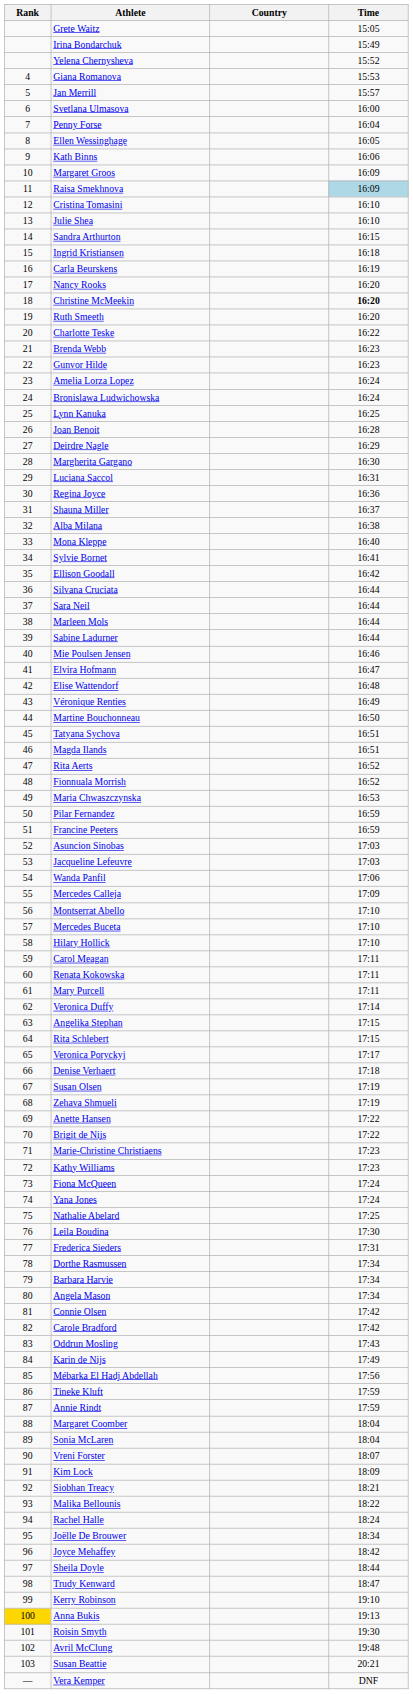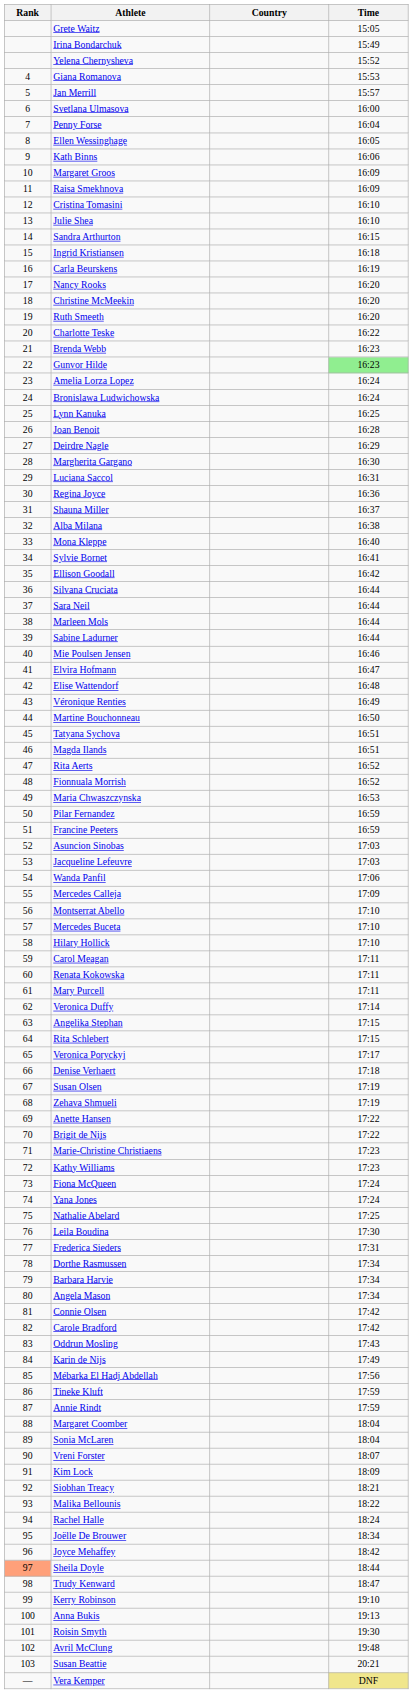(368, 189) lightblue background -> (368, 189) no background
(368, 301) bold -> (368, 301) normal
(368, 365) no background -> (368, 365) lightgreen background
(28, 1568) no background -> (28, 1568) lightsalmon background
(28, 1616) gold background -> (28, 1616) no background
(368, 1680) no background -> (368, 1680) khaki background
